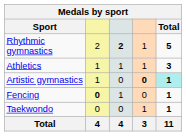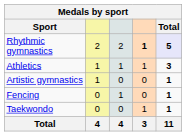(121, 46) bold -> (121, 46) normal
(144, 46) normal -> (144, 46) bold
(169, 46) no background -> (169, 46) lavender background
(144, 80) bold -> (144, 80) normal
(169, 80) paleturquoise background -> (169, 80) no background
(97, 95) bold -> (97, 95) normal
